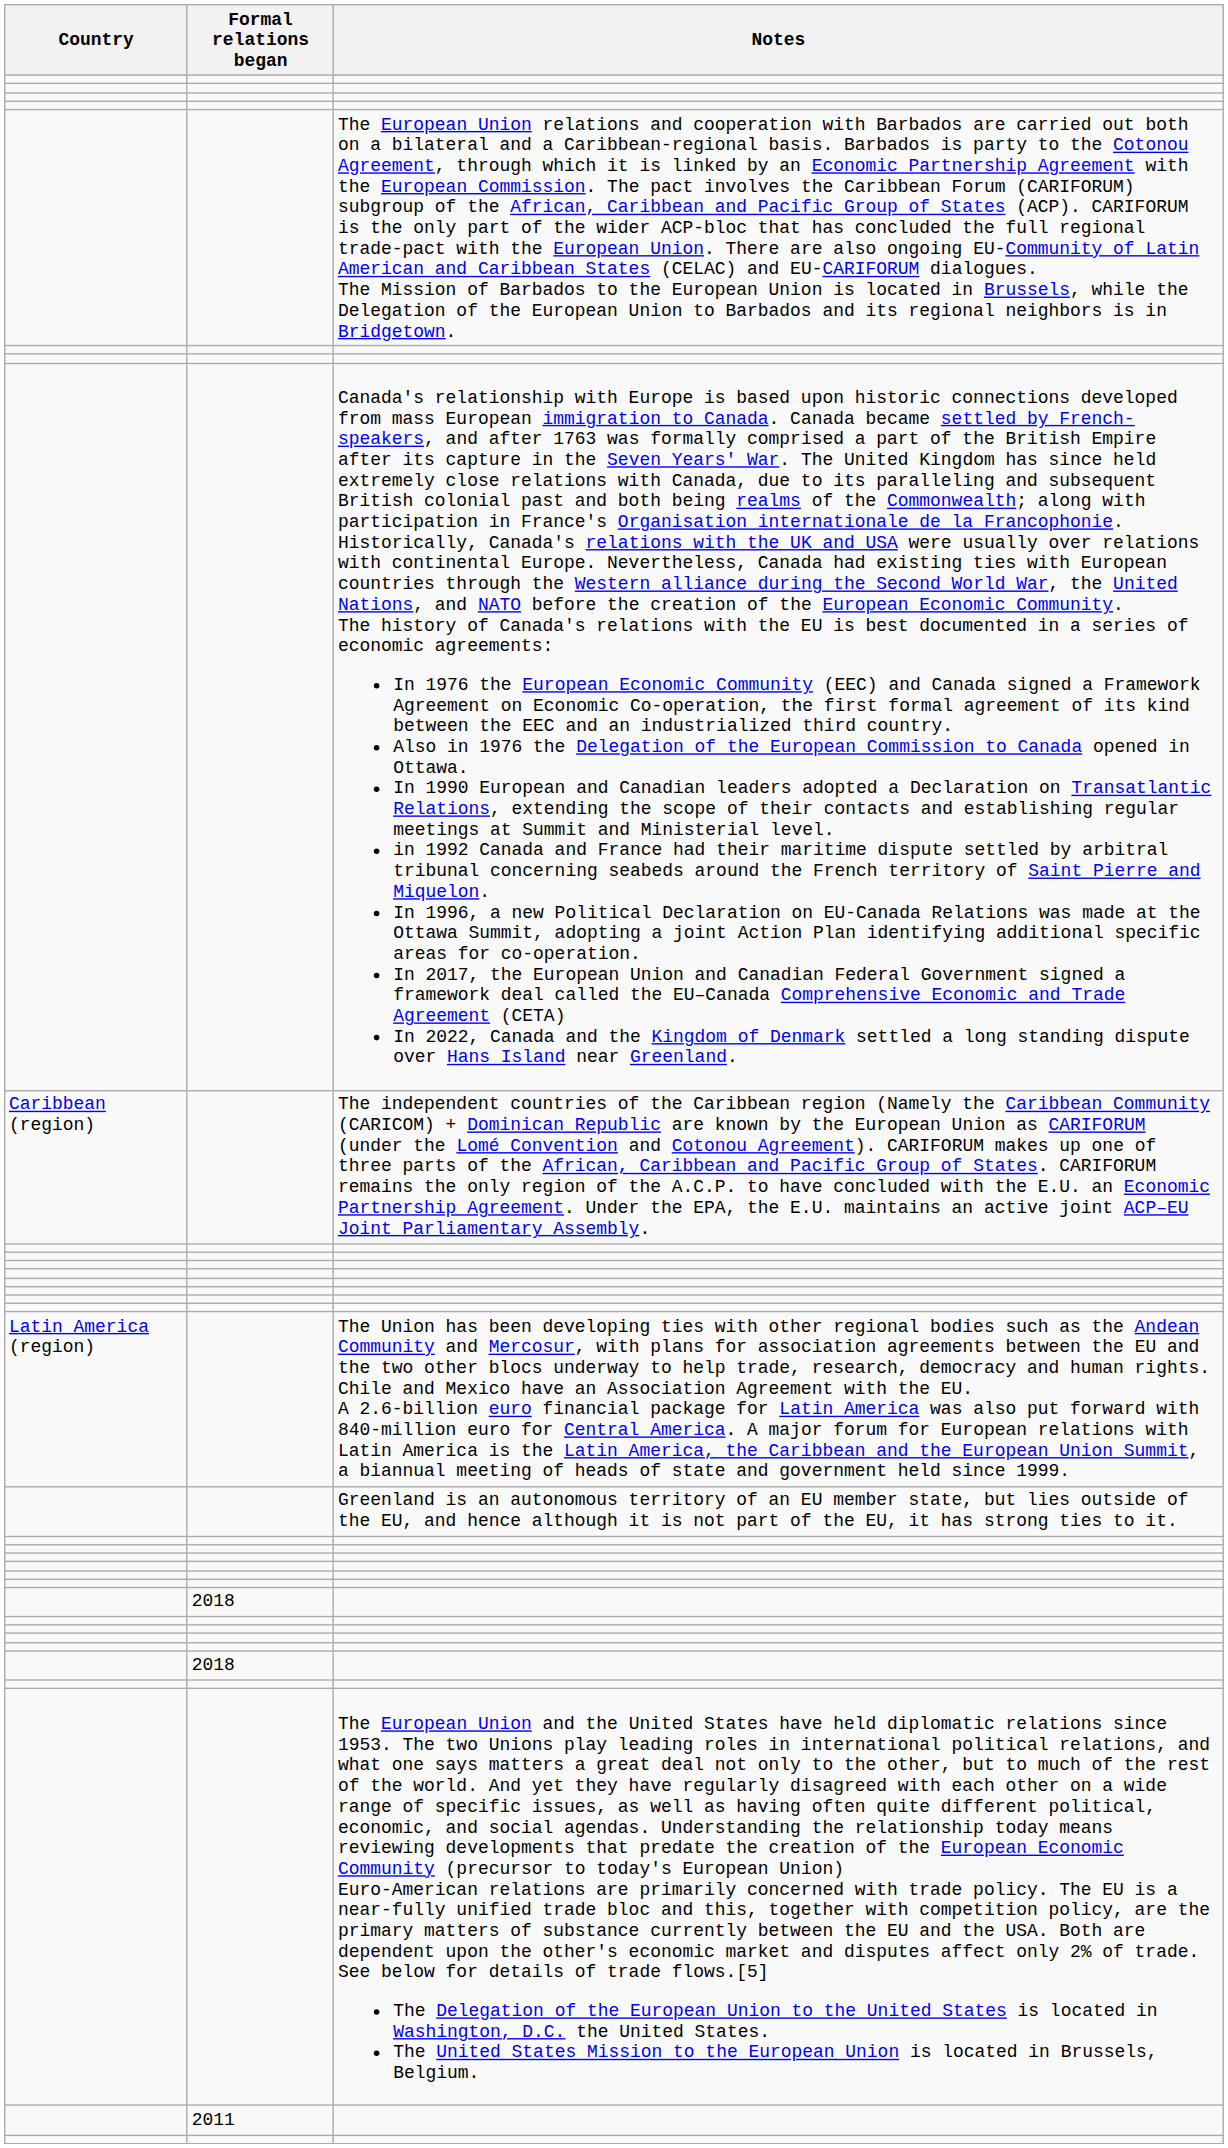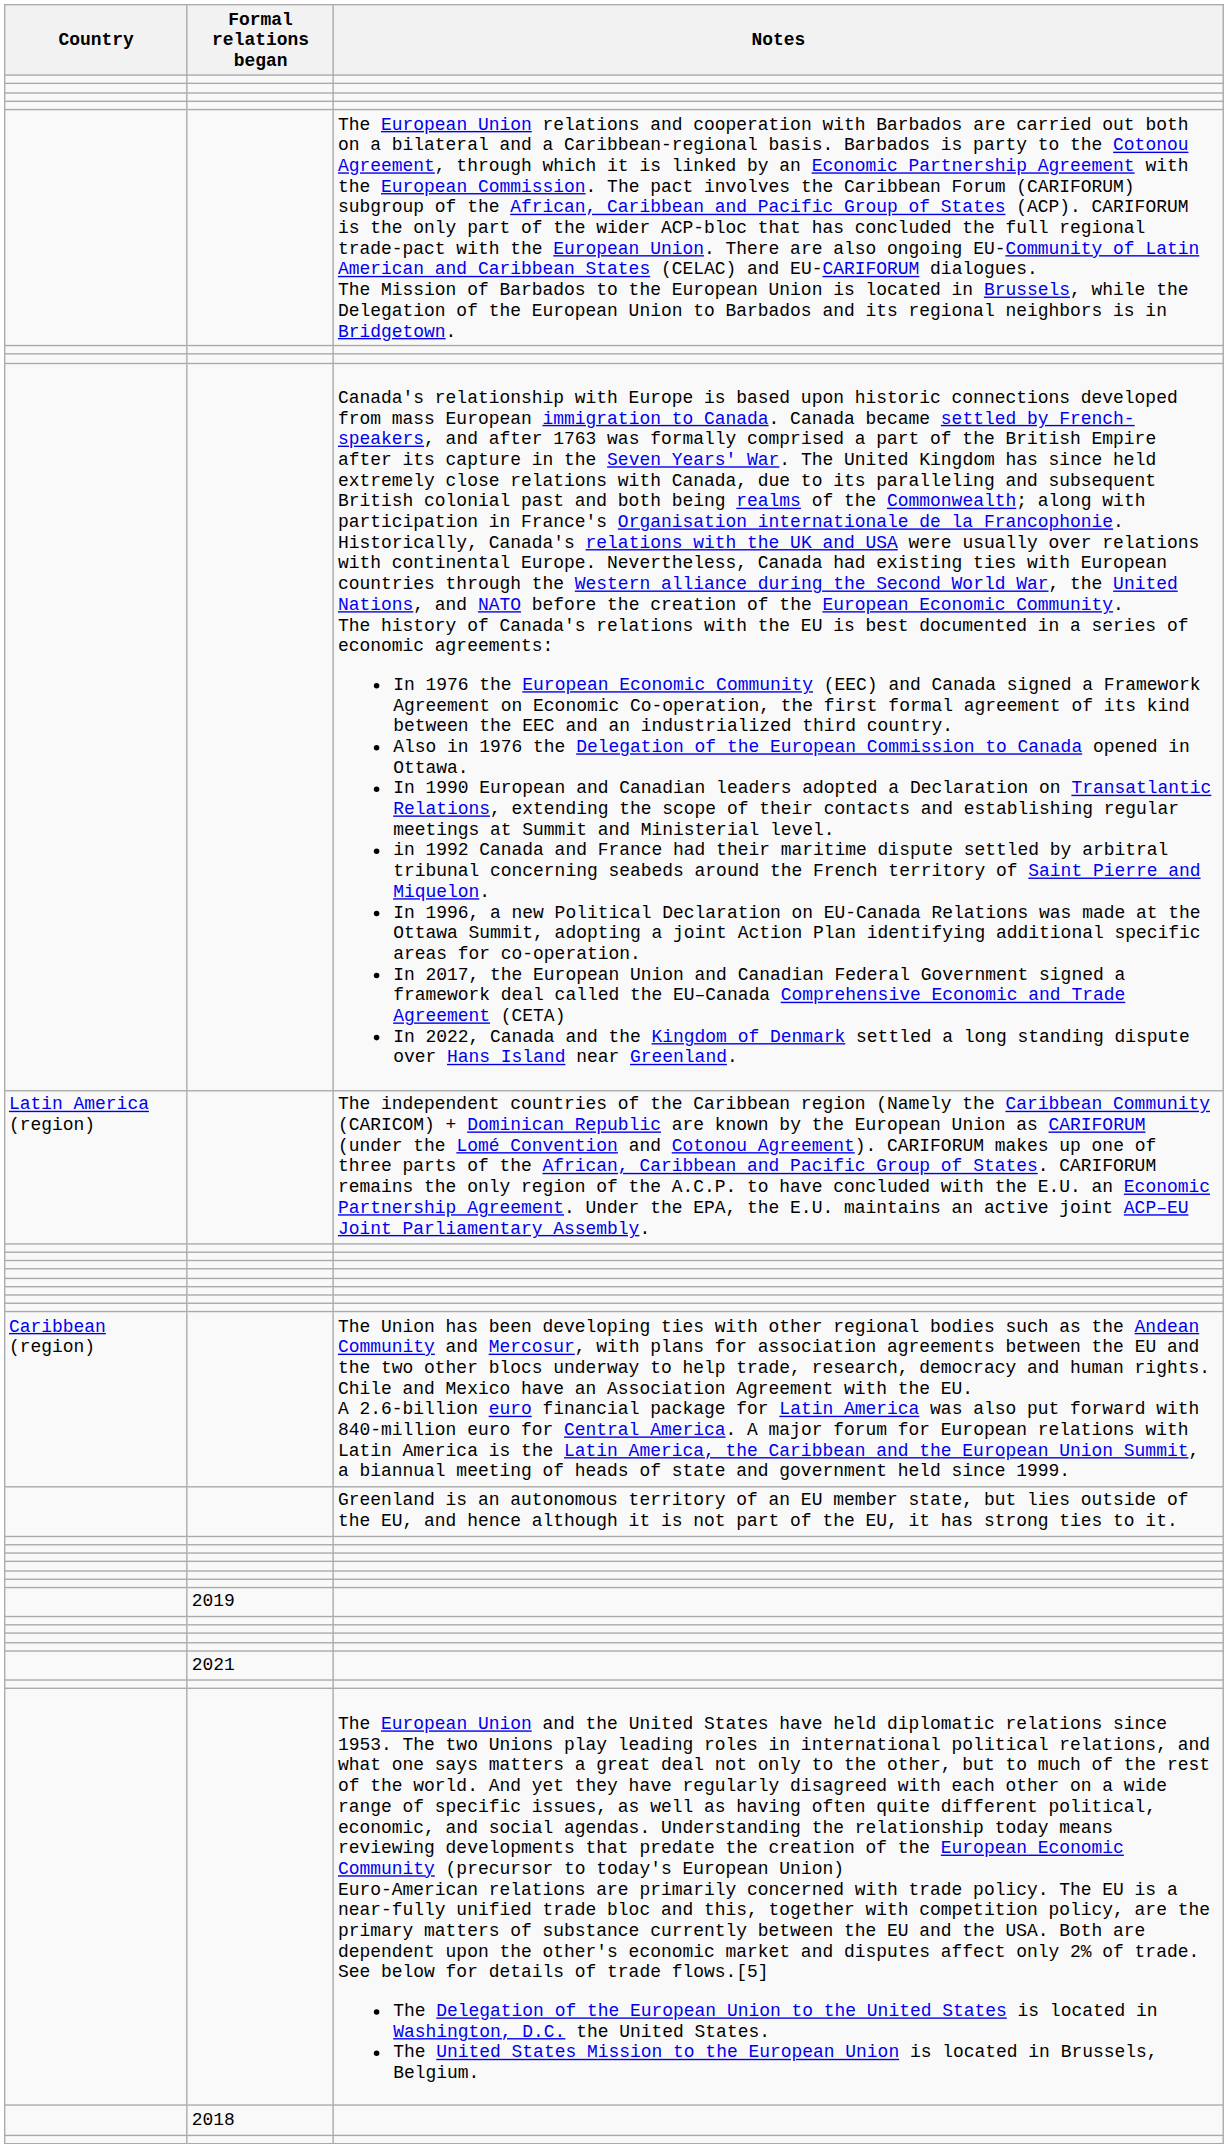(57, 1115) Caribbean (region) -> (79, 1115) Latin America (region)
(79, 1337) Latin America (region) -> (57, 1337) Caribbean (region)
(213, 1602) 2018 -> (213, 1602) 2019
(213, 1665) 2018 -> (213, 1665) 2021
(213, 2120) 2011 -> (213, 2120) 2018
